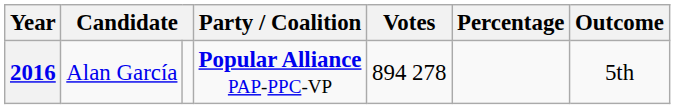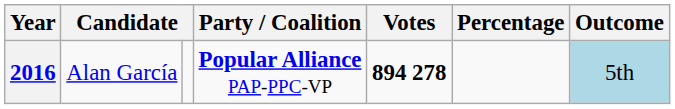(409, 71) normal -> (409, 71) bold
(620, 71) no background -> (620, 71) lightblue background
